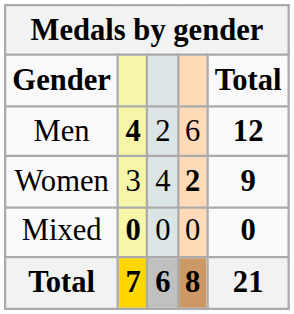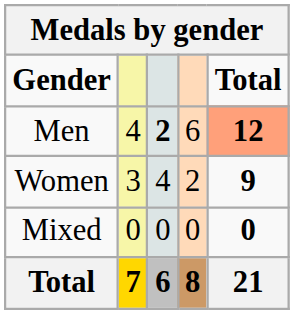(133, 130) bold -> (133, 130) normal
(163, 130) normal -> (163, 130) bold
(248, 130) no background -> (248, 130) lightsalmon background
(193, 180) bold -> (193, 180) normal
(133, 231) bold -> (133, 231) normal
